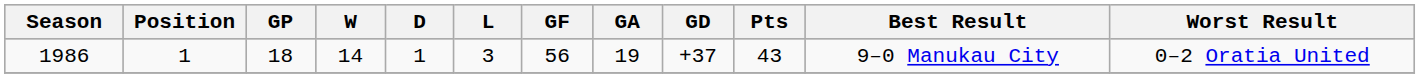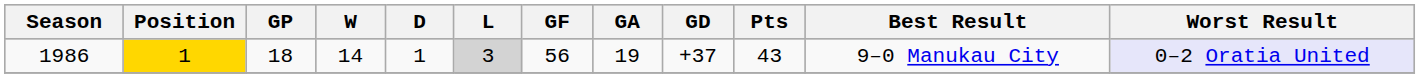(185, 56) no background -> (185, 56) gold background
(488, 56) no background -> (488, 56) lightgrey background
(1262, 56) no background -> (1262, 56) lavender background
